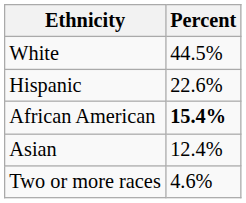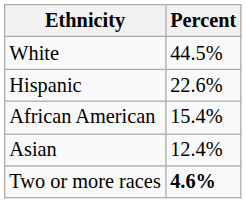(198, 117) bold -> (196, 117) normal
(191, 181) normal -> (193, 181) bold
